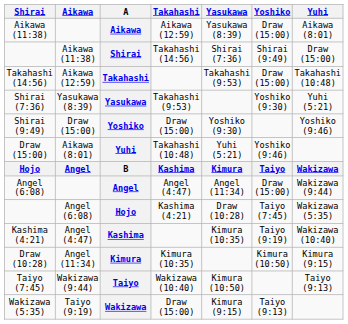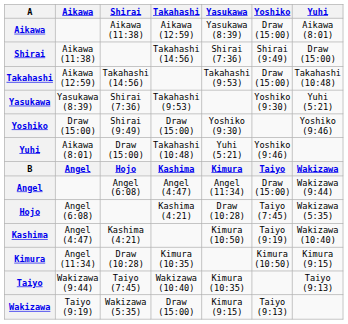columns swapped: (126, 11) <-> (30, 11)
(227, 235) Kimura (10:35) -> (227, 235) Kimura (10:50)
(227, 283) Kimura (10:50) -> (227, 283) Kimura (10:35)
